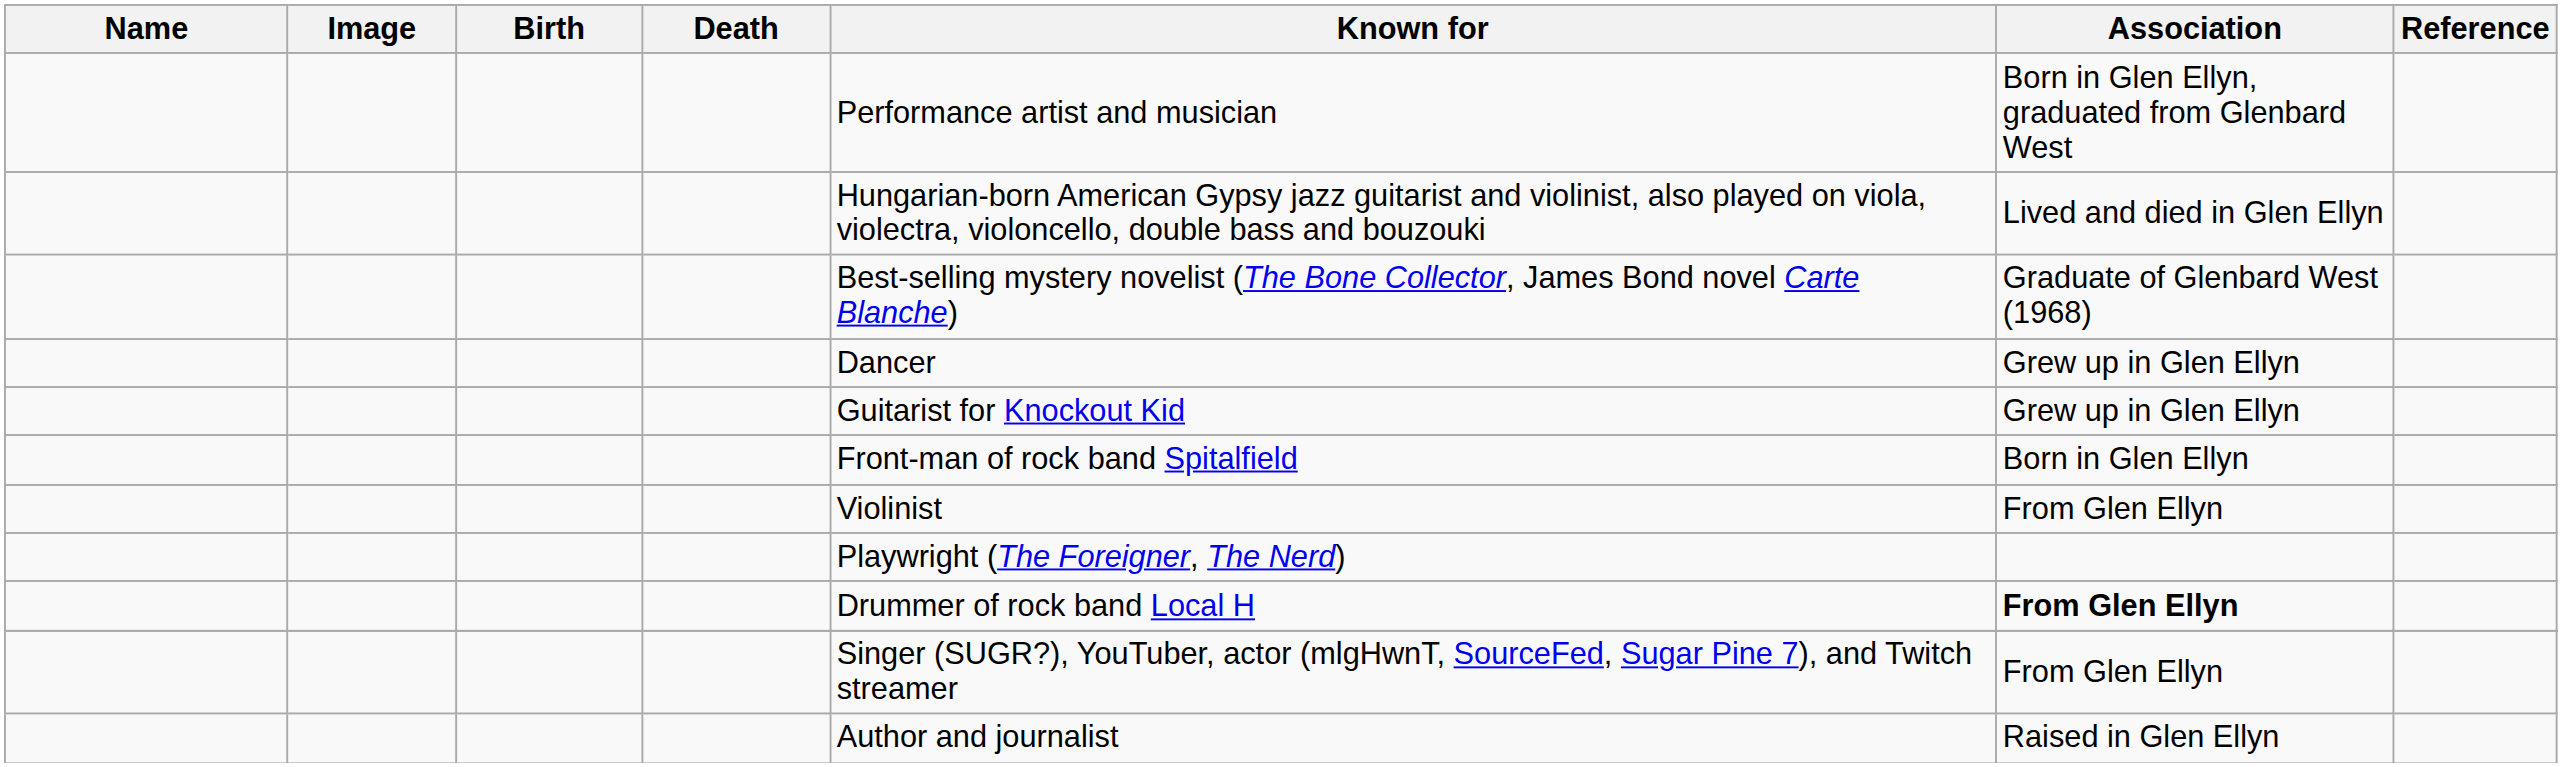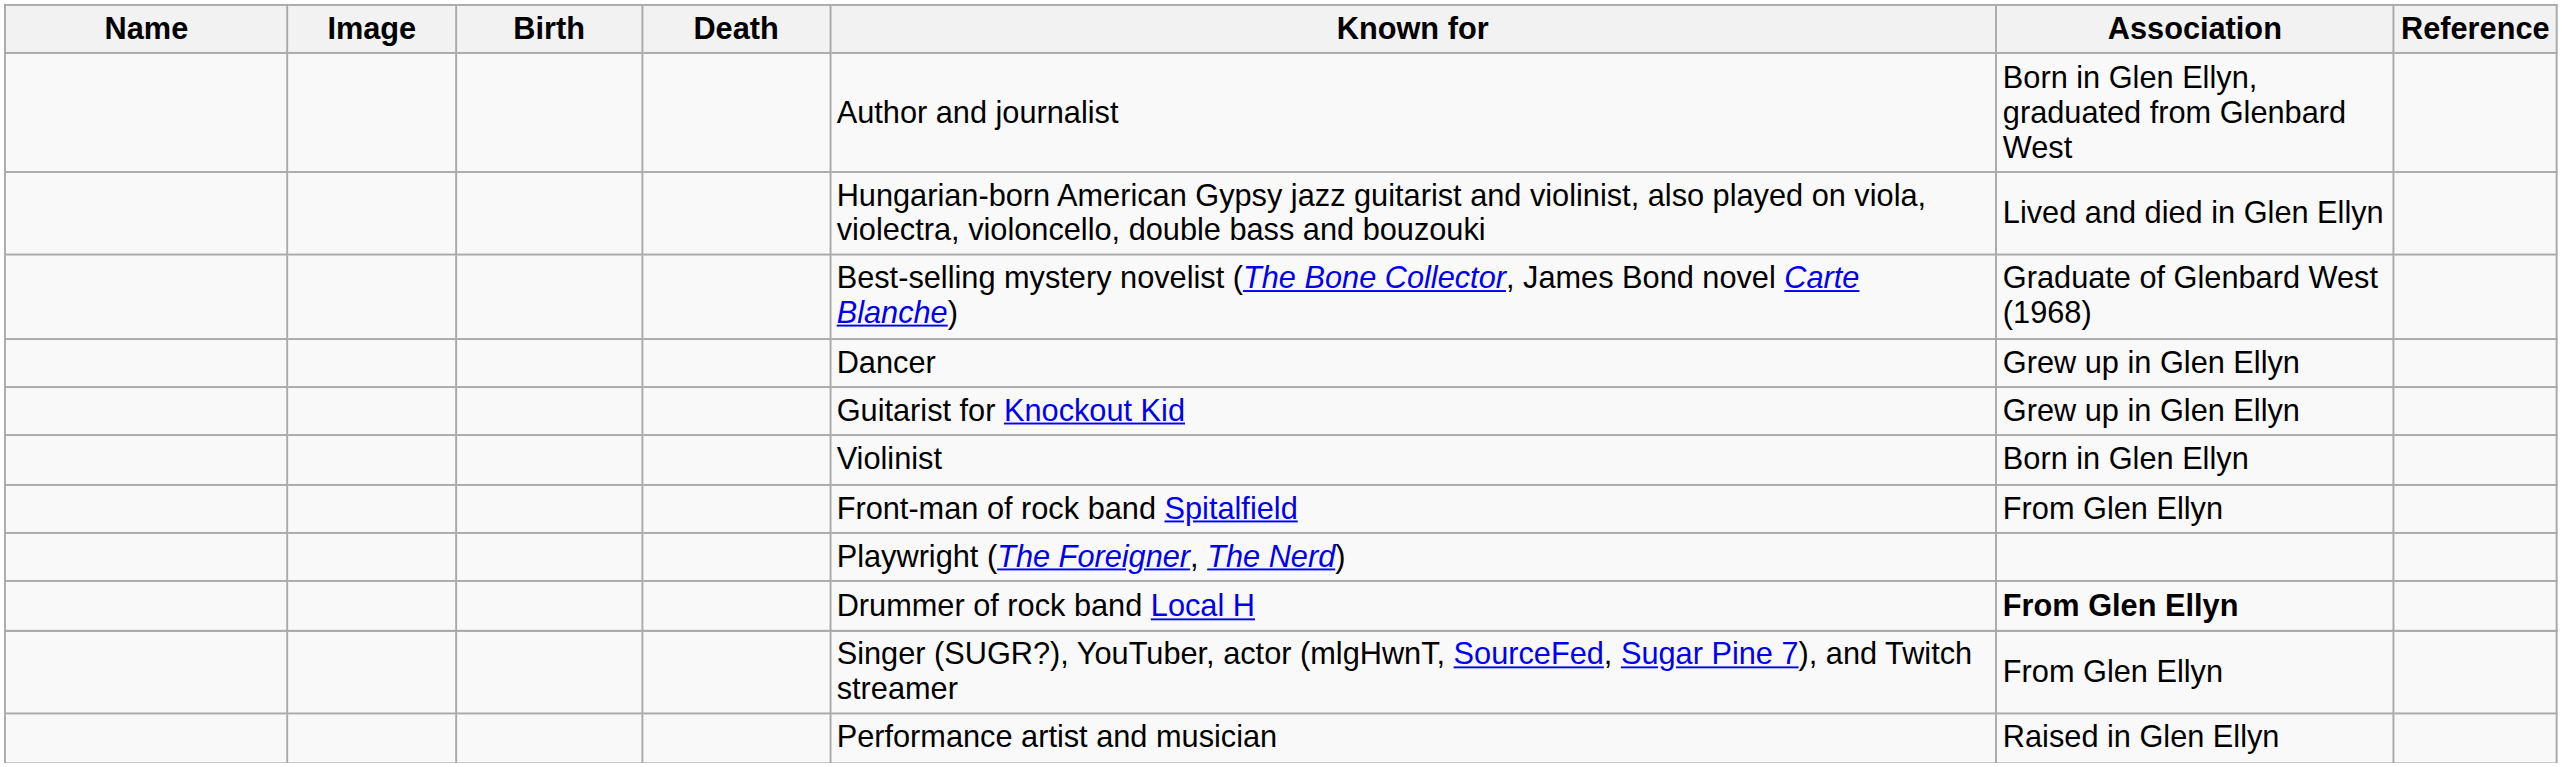(1057, 112) Performance artist and musician -> (978, 112) Author and journalist
(1067, 459) Front-man of rock band Spitalfield -> (889, 459) Violinist
(889, 508) Violinist -> (1067, 508) Front-man of rock band Spitalfield
(978, 737) Author and journalist -> (1057, 737) Performance artist and musician
